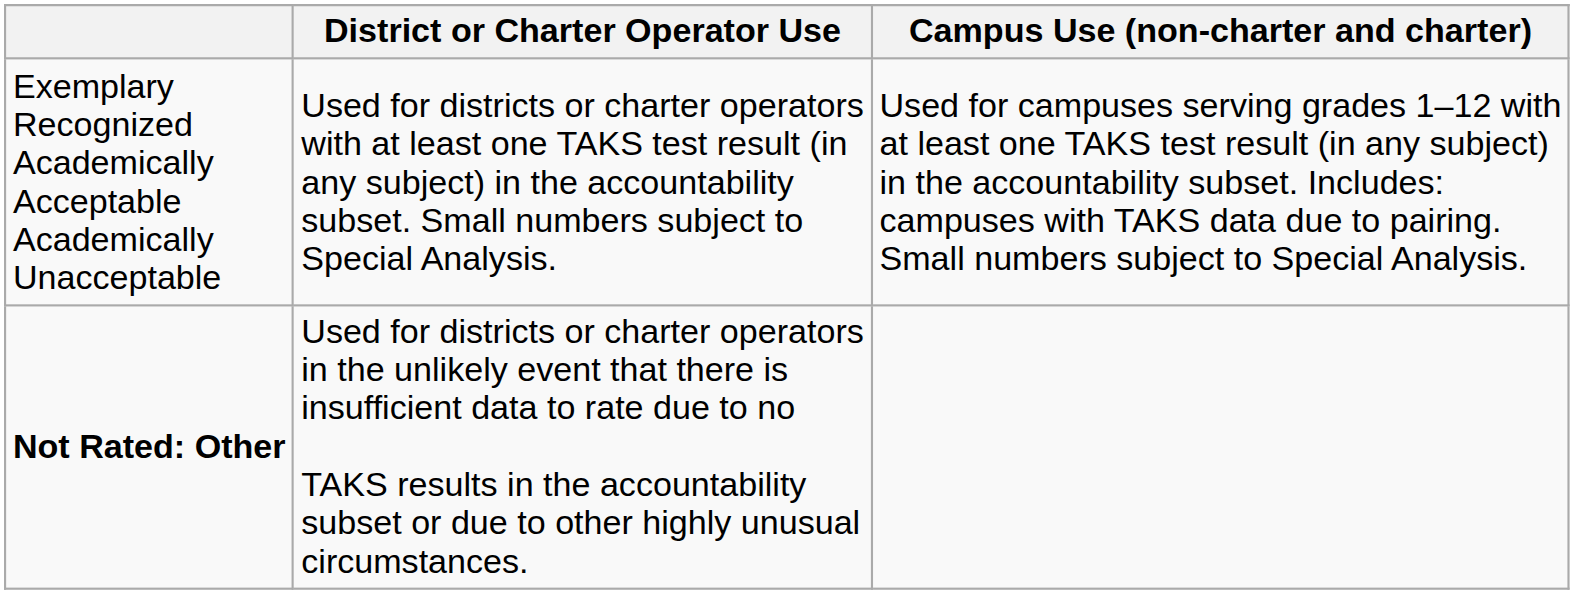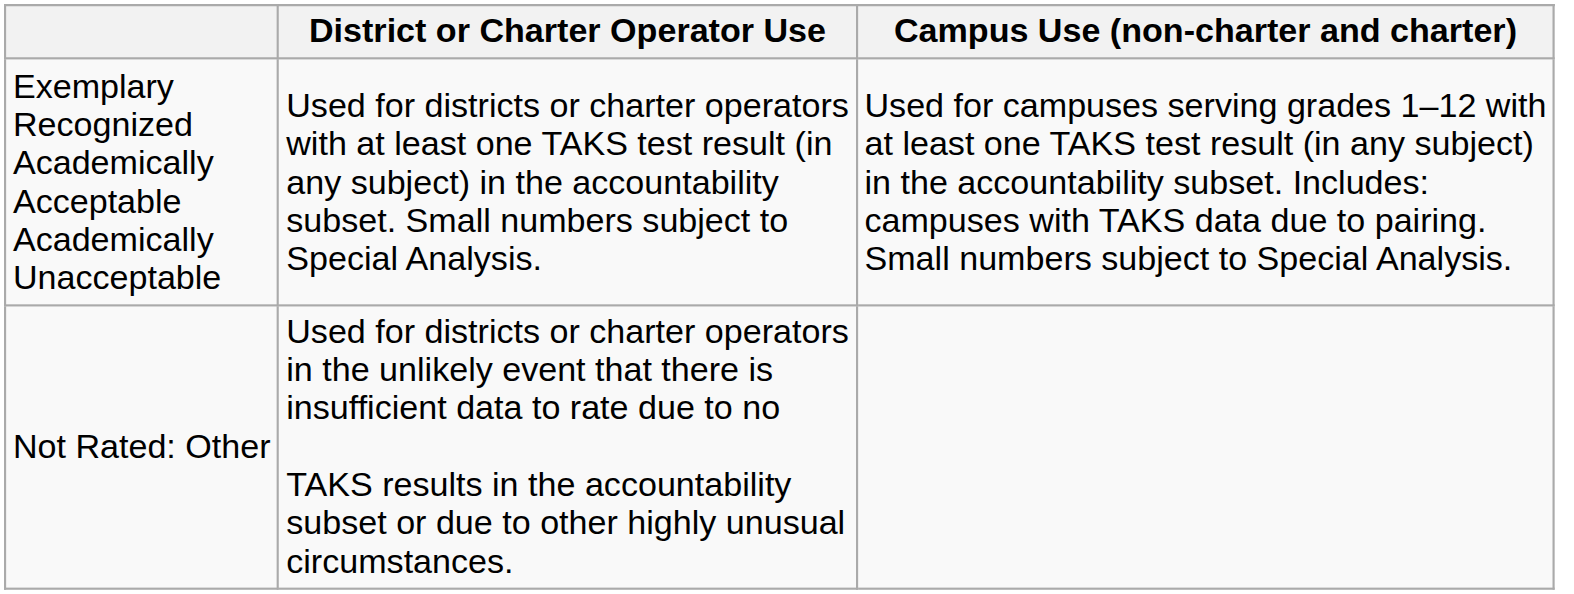(149, 446) bold -> (142, 446) normal
